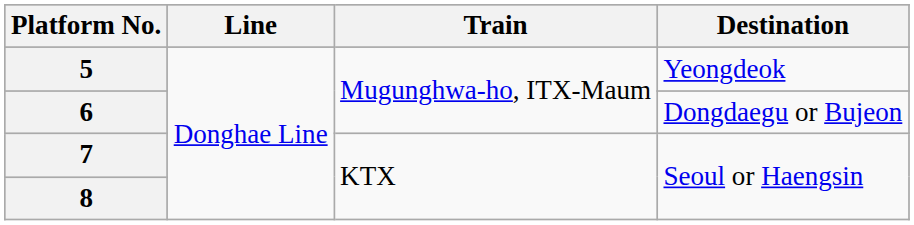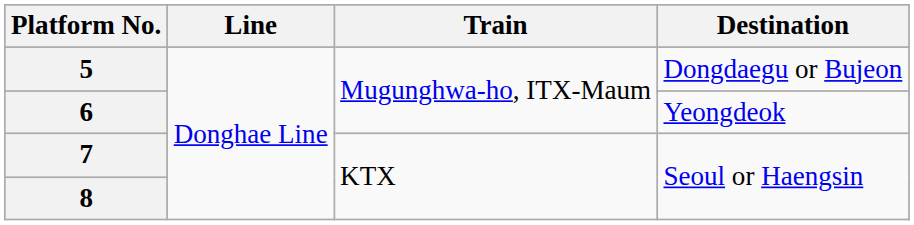(724, 68) Yeongdeok -> (783, 68) Dongdaegu or Bujeon
(783, 111) Dongdaegu or Bujeon -> (724, 111) Yeongdeok
